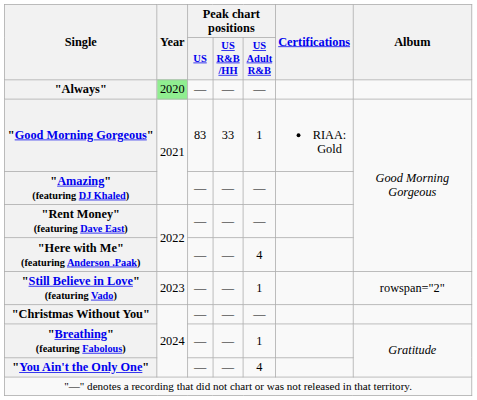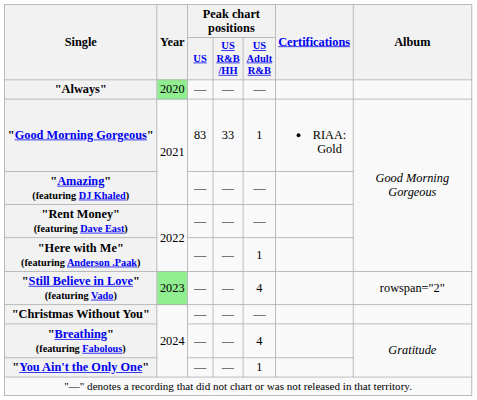(259, 254) 4 -> (259, 254) 1
(172, 288) no background -> (172, 288) lightgreen background
(259, 288) 1 -> (259, 288) 4
(259, 341) 1 -> (259, 341) 4
(259, 367) 4 -> (259, 367) 1
